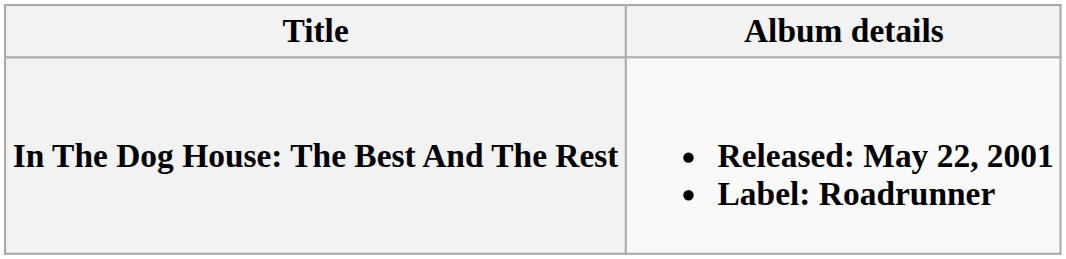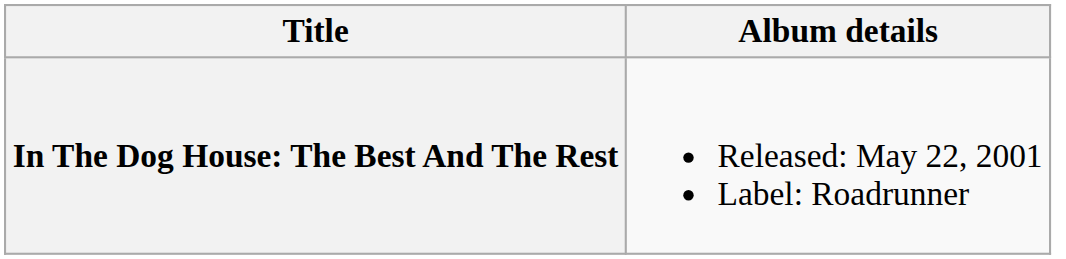(844, 174) bold -> (838, 174) normal
